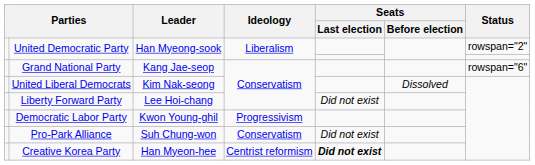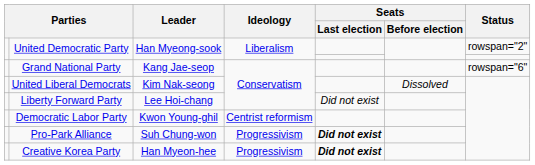(269, 118) Progressivism -> (269, 118) Centrist reformism
(269, 134) Conservatism -> (269, 134) Progressivism
(350, 134) normal -> (350, 134) bold
(269, 151) Centrist reformism -> (269, 151) Progressivism
